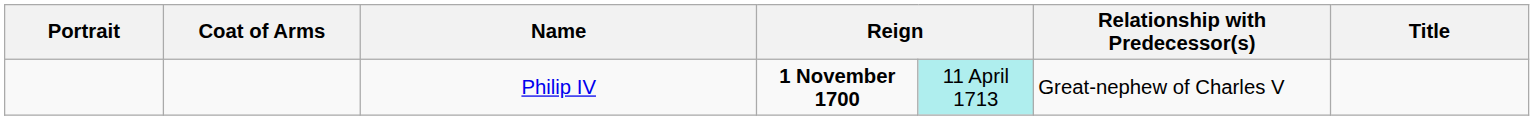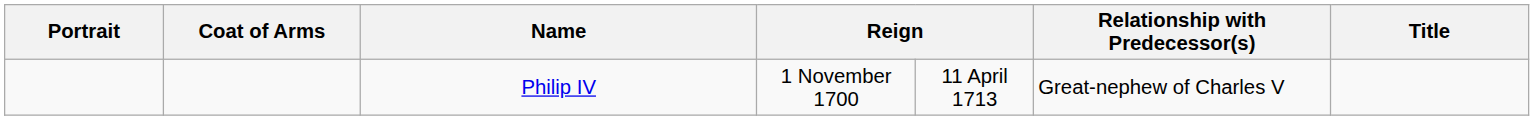(837, 87) bold -> (836, 87) normal
(976, 87) paleturquoise background -> (975, 87) no background
